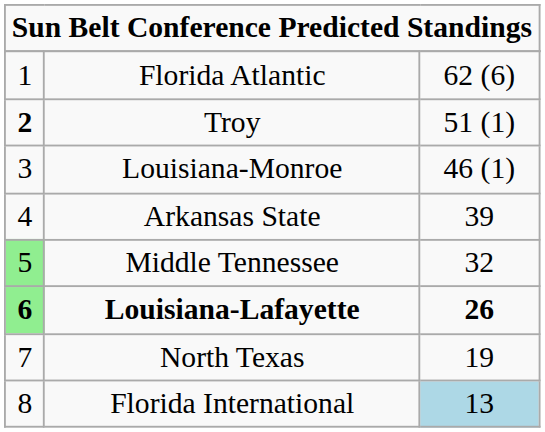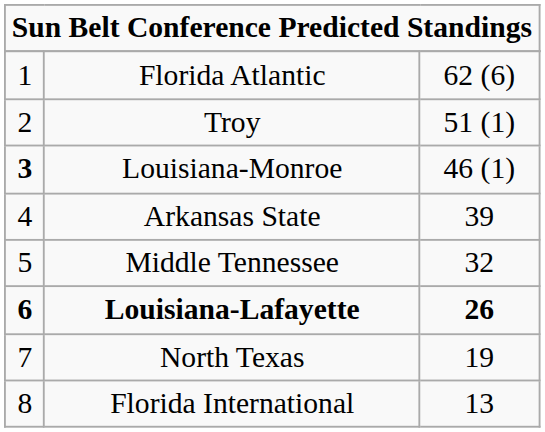(25, 121) bold -> (25, 121) normal
(25, 168) normal -> (25, 168) bold
(25, 262) lightgreen background -> (25, 262) no background
(25, 309) lightgreen background -> (25, 309) no background
(479, 403) lightblue background -> (479, 403) no background
